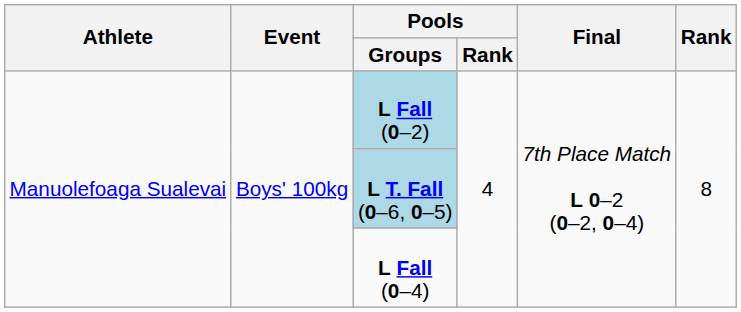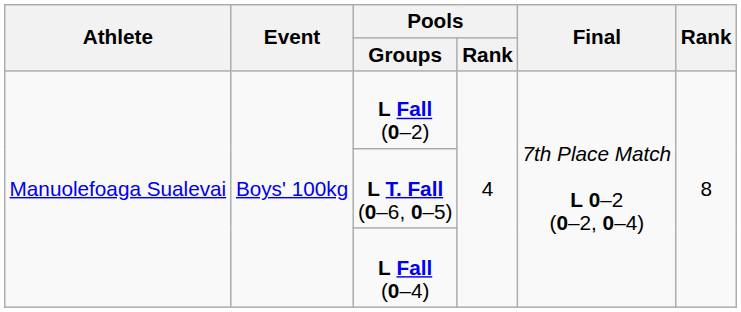(405, 122) lightblue background -> (405, 122) no background
(405, 200) lightblue background -> (405, 200) no background
